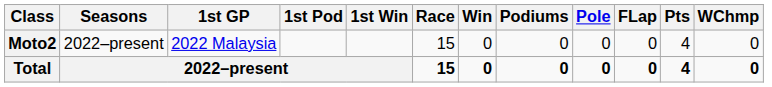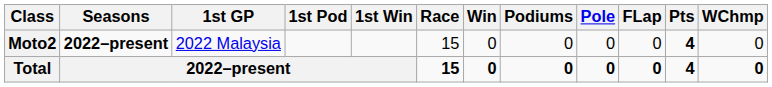(114, 43) normal -> (116, 43) bold
(685, 43) normal -> (690, 43) bold
